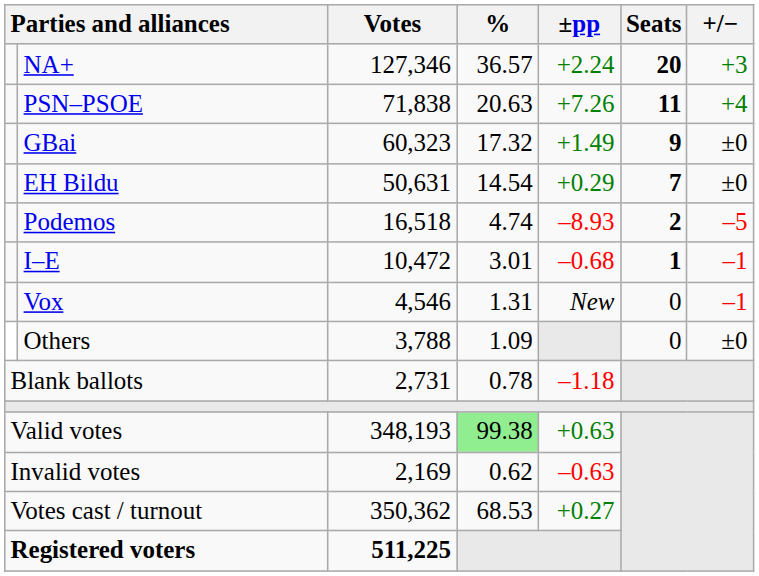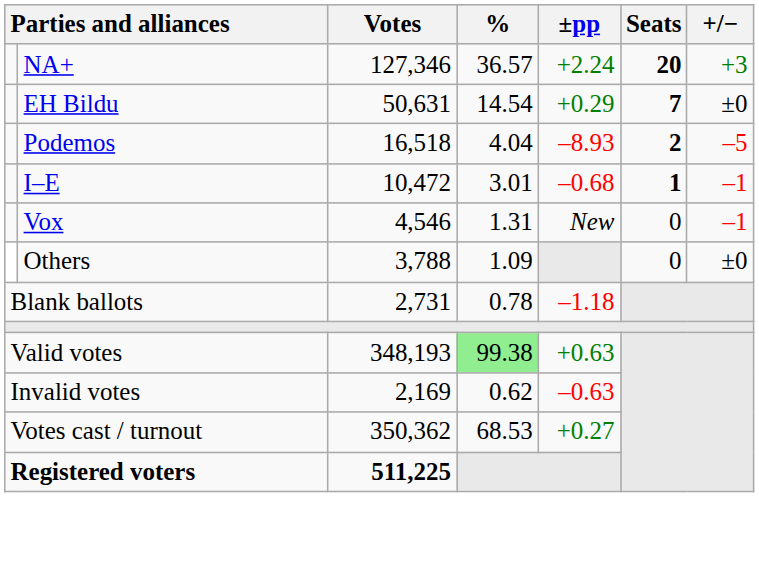- row: (83, 103)
- row: (50, 143)
(511, 222) 4.74 -> (511, 143) 4.04
